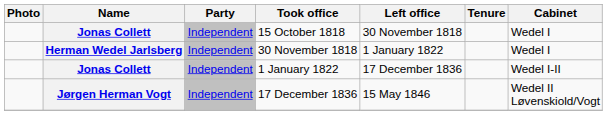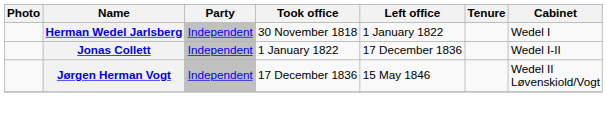- row: (302, 32)
